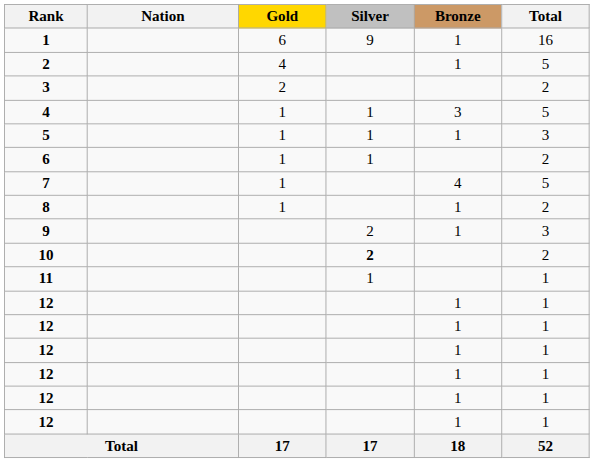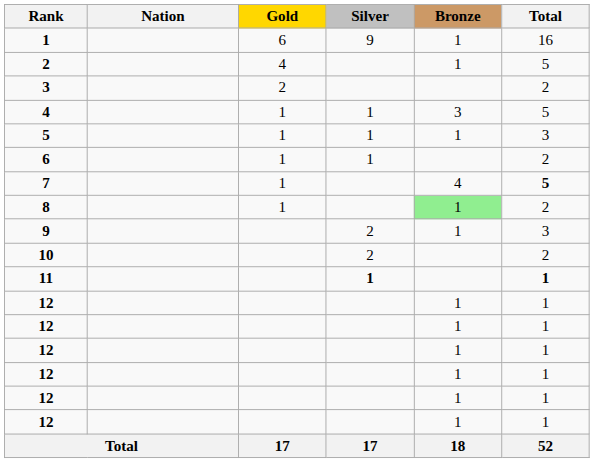(545, 183) normal -> (545, 183) bold
(458, 207) no background -> (458, 207) lightgreen background
(370, 254) bold -> (370, 254) normal
(370, 278) normal -> (370, 278) bold
(545, 278) normal -> (545, 278) bold
